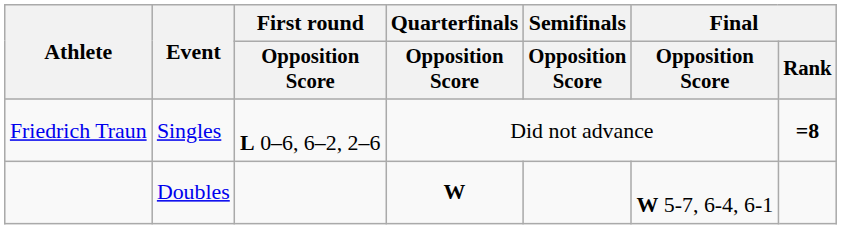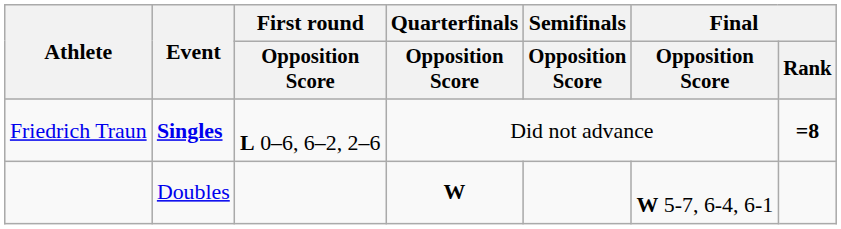(189, 130) normal -> (190, 130) bold
